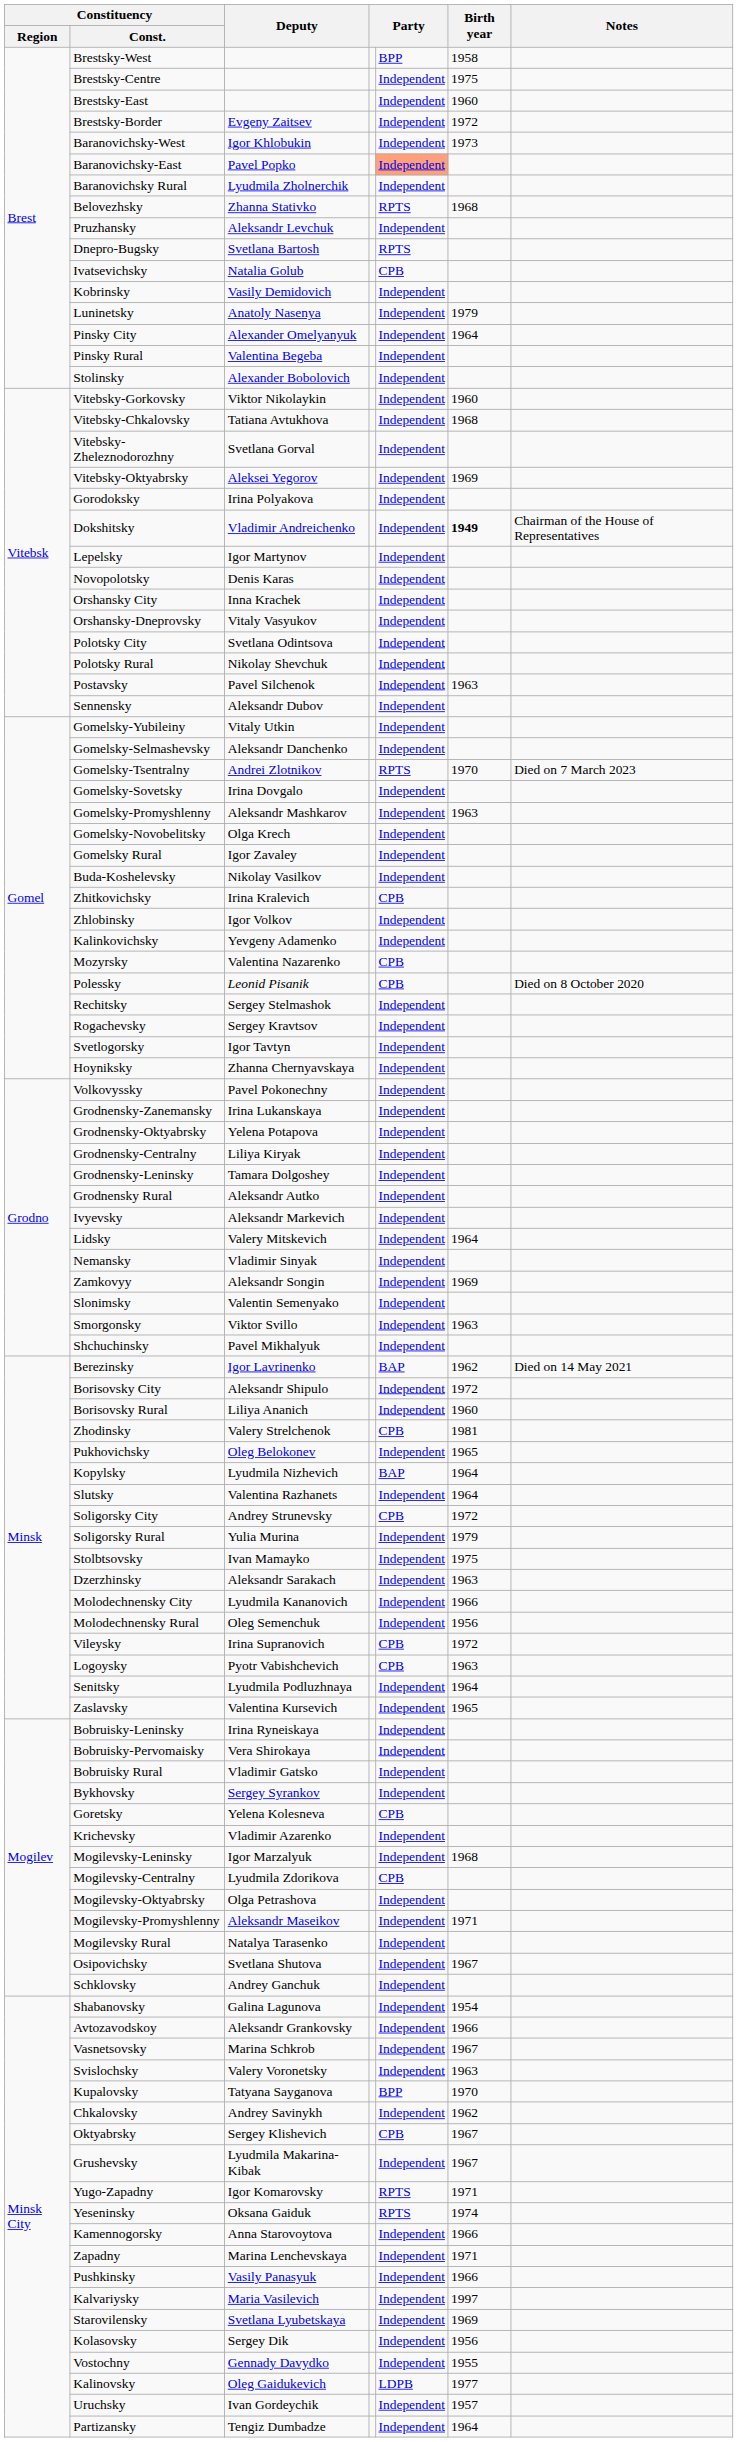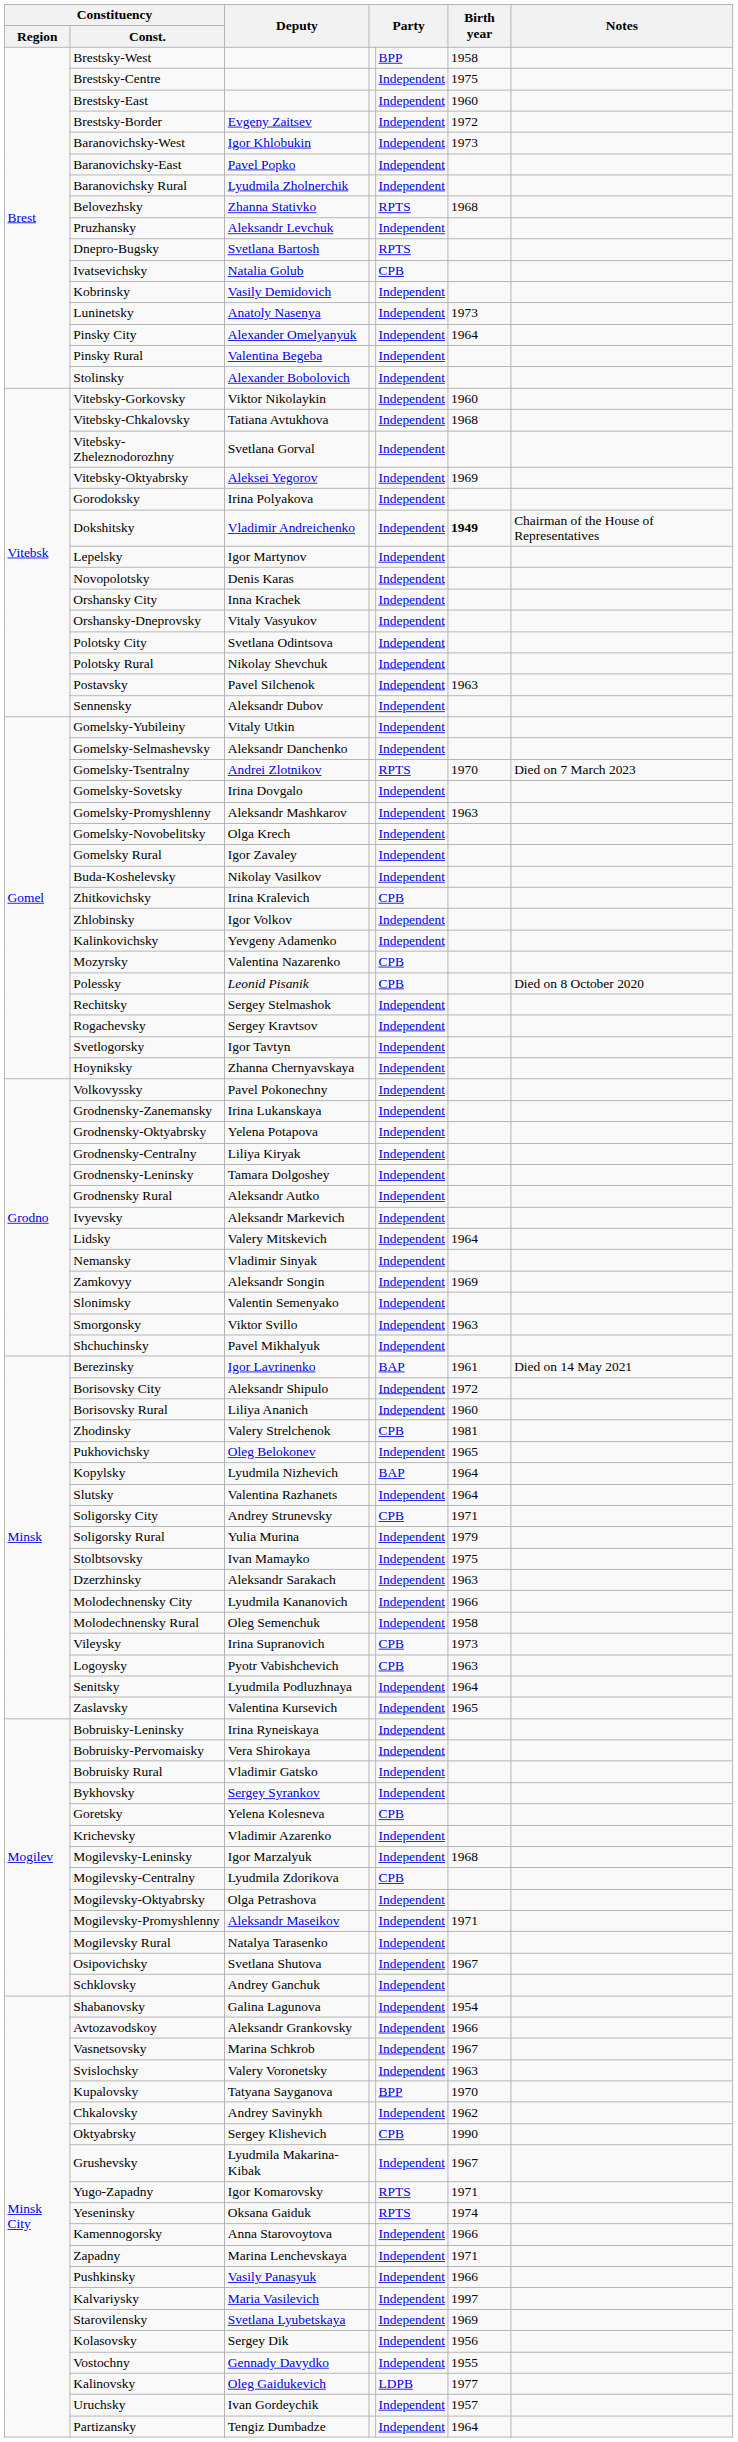(412, 164) lightsalmon background -> (412, 164) no background
(465, 313) 1979 -> (465, 313) 1973
(465, 1366) 1962 -> (465, 1366) 1961
(465, 1516) 1972 -> (465, 1516) 1971
(465, 1622) 1956 -> (465, 1622) 1958
(465, 1644) 1972 -> (465, 1644) 1973
(465, 2134) 1967 -> (465, 2134) 1990
